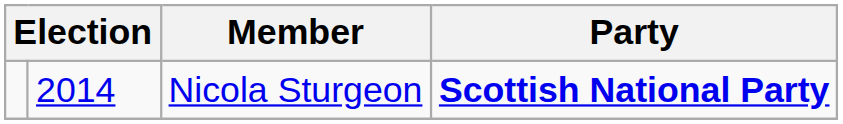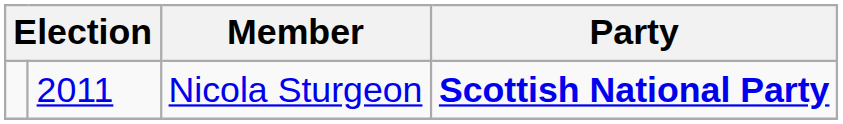(76, 89) 2014 -> (75, 89) 2011
